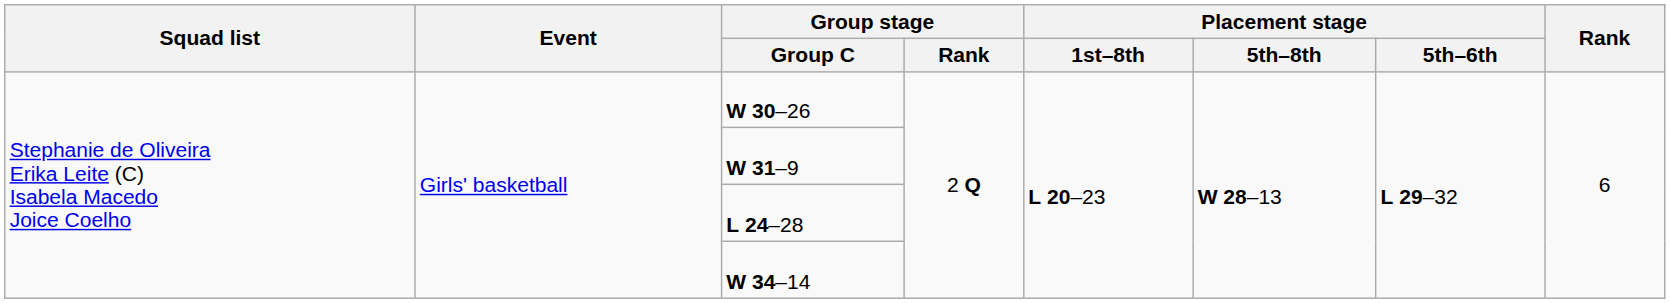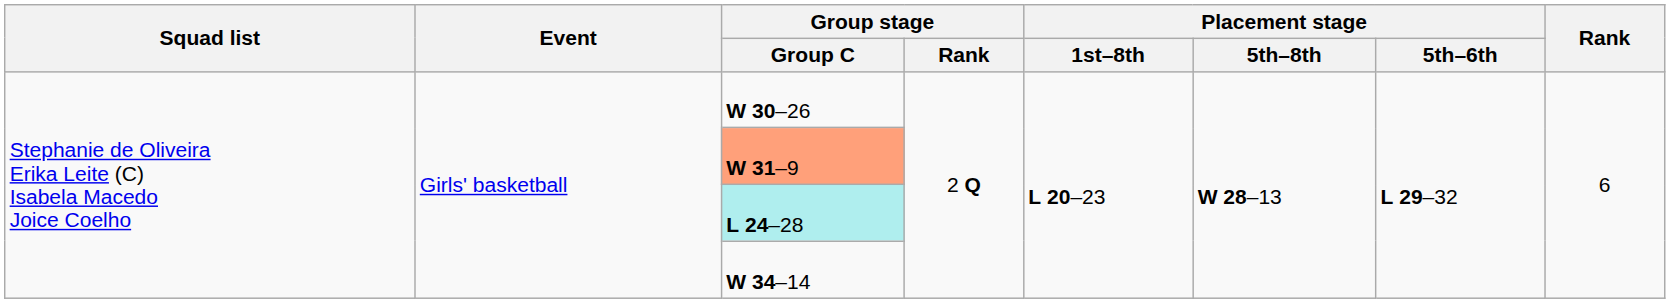(763, 168) no background -> (763, 168) lightsalmon background
(765, 225) no background -> (765, 225) paleturquoise background
